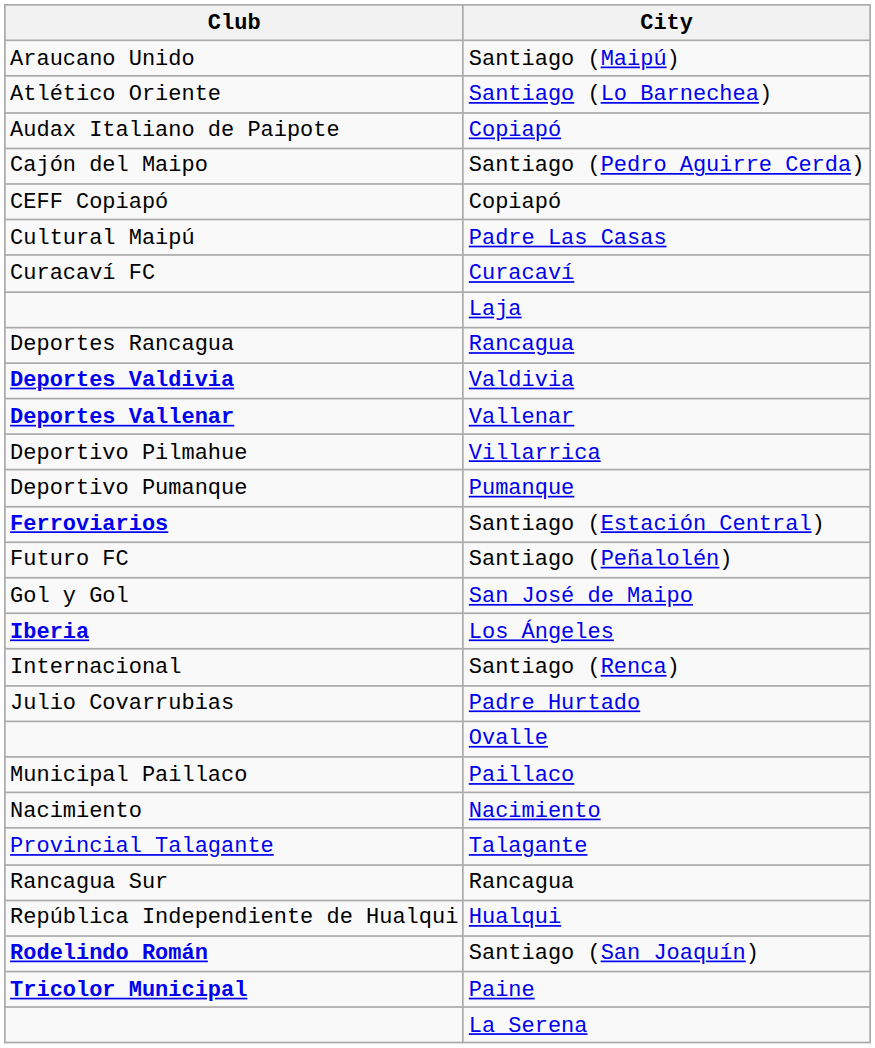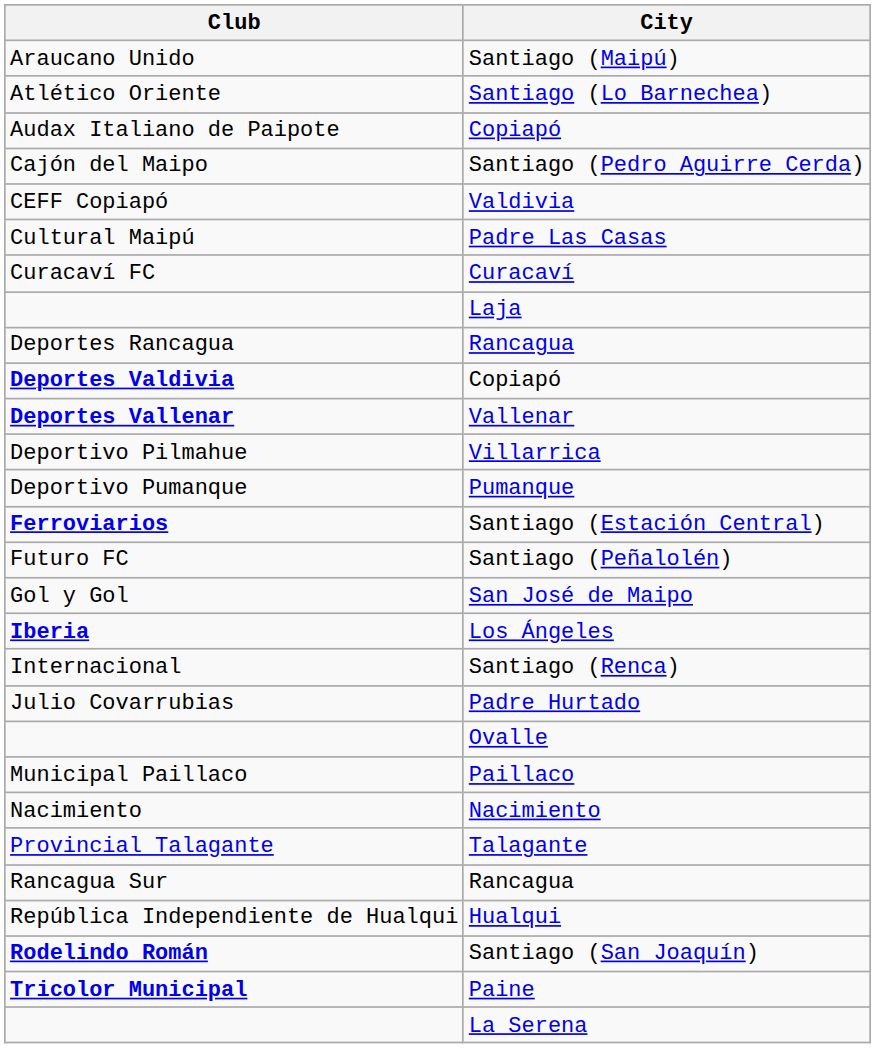(515, 202) Copiapó -> (522, 202) Valdivia
(522, 381) Valdivia -> (515, 381) Copiapó
